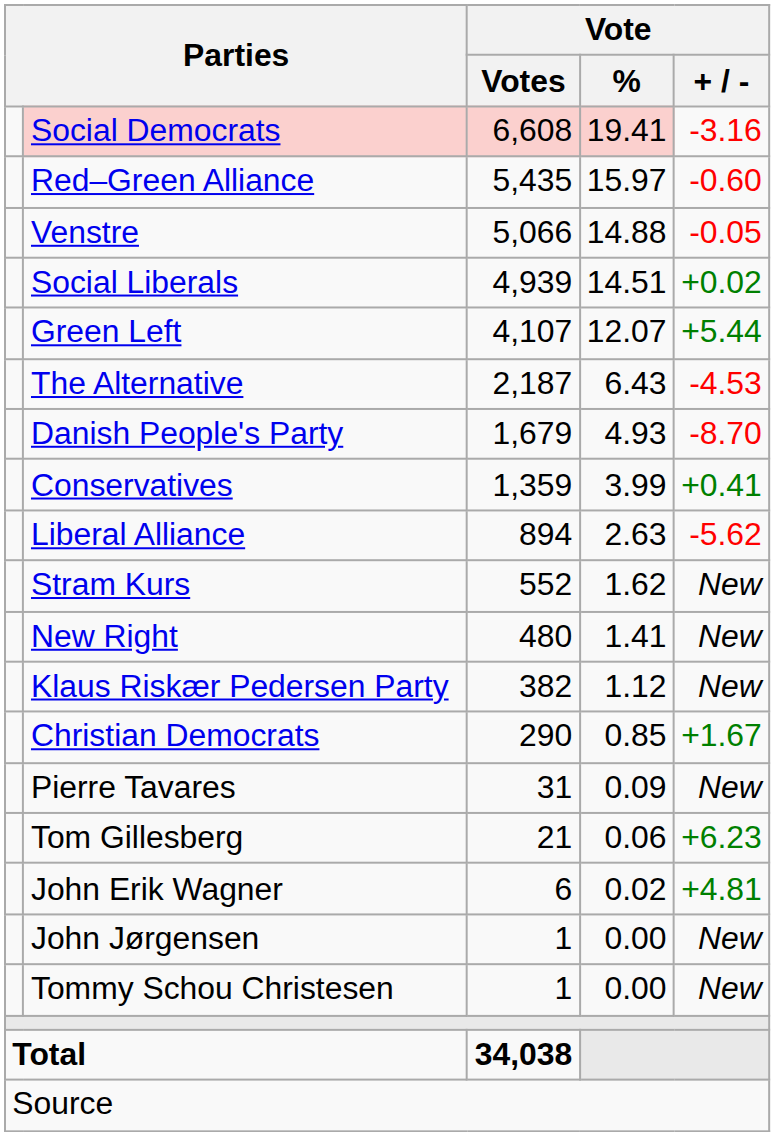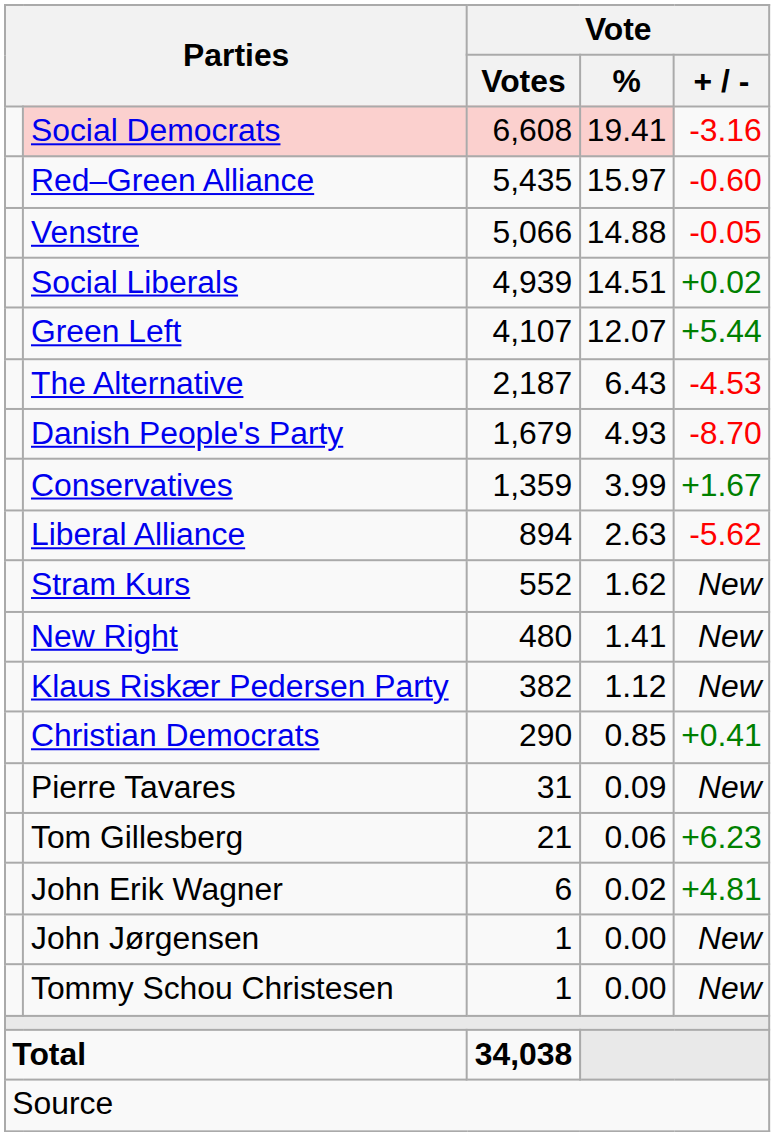(721, 484) +0.41 -> (721, 484) +1.67
(721, 736) +1.67 -> (721, 736) +0.41
